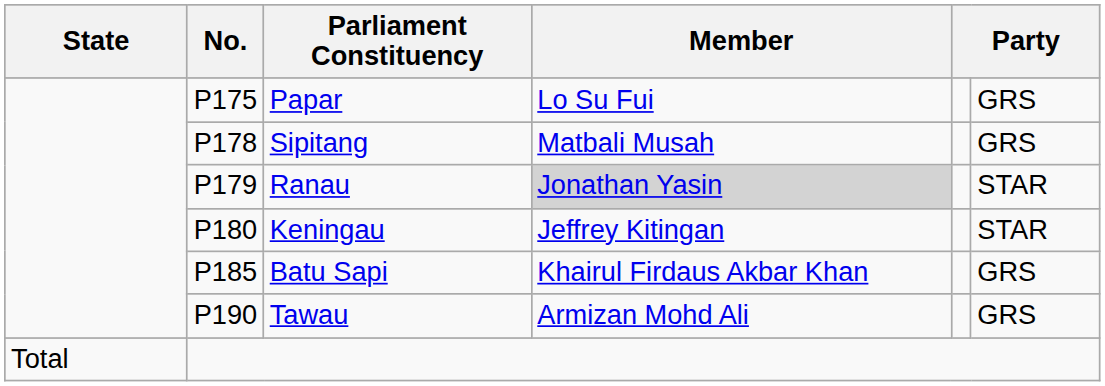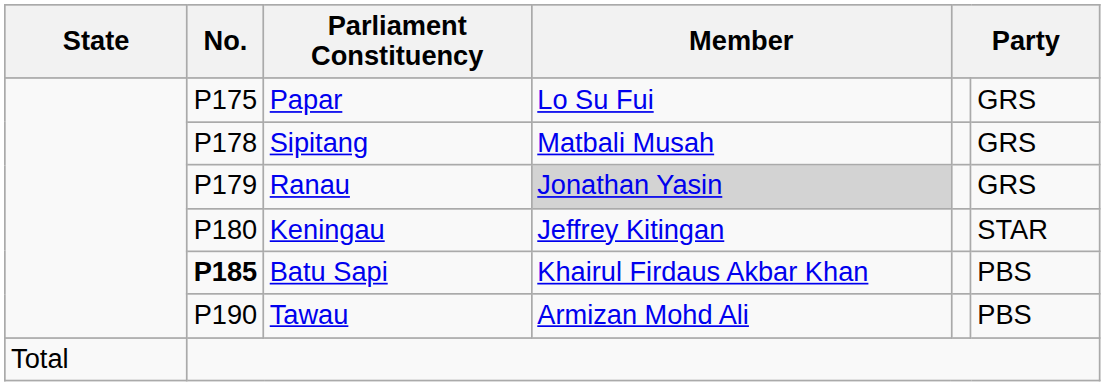(1013, 186) STAR -> (1007, 186) GRS
(225, 272) normal -> (225, 272) bold
(1007, 272) GRS -> (1004, 272) PBS
(1007, 315) GRS -> (1004, 315) PBS
